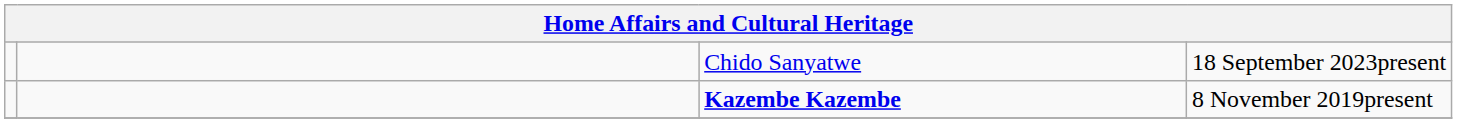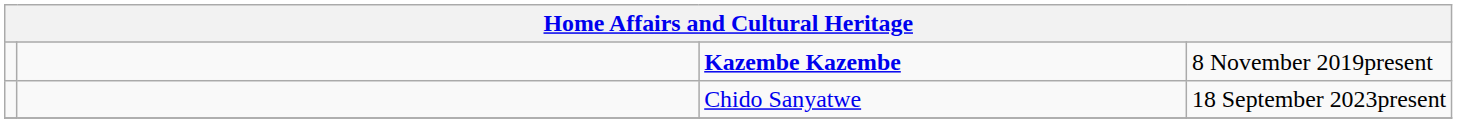rows swapped: (803, 99) <-> (783, 61)
